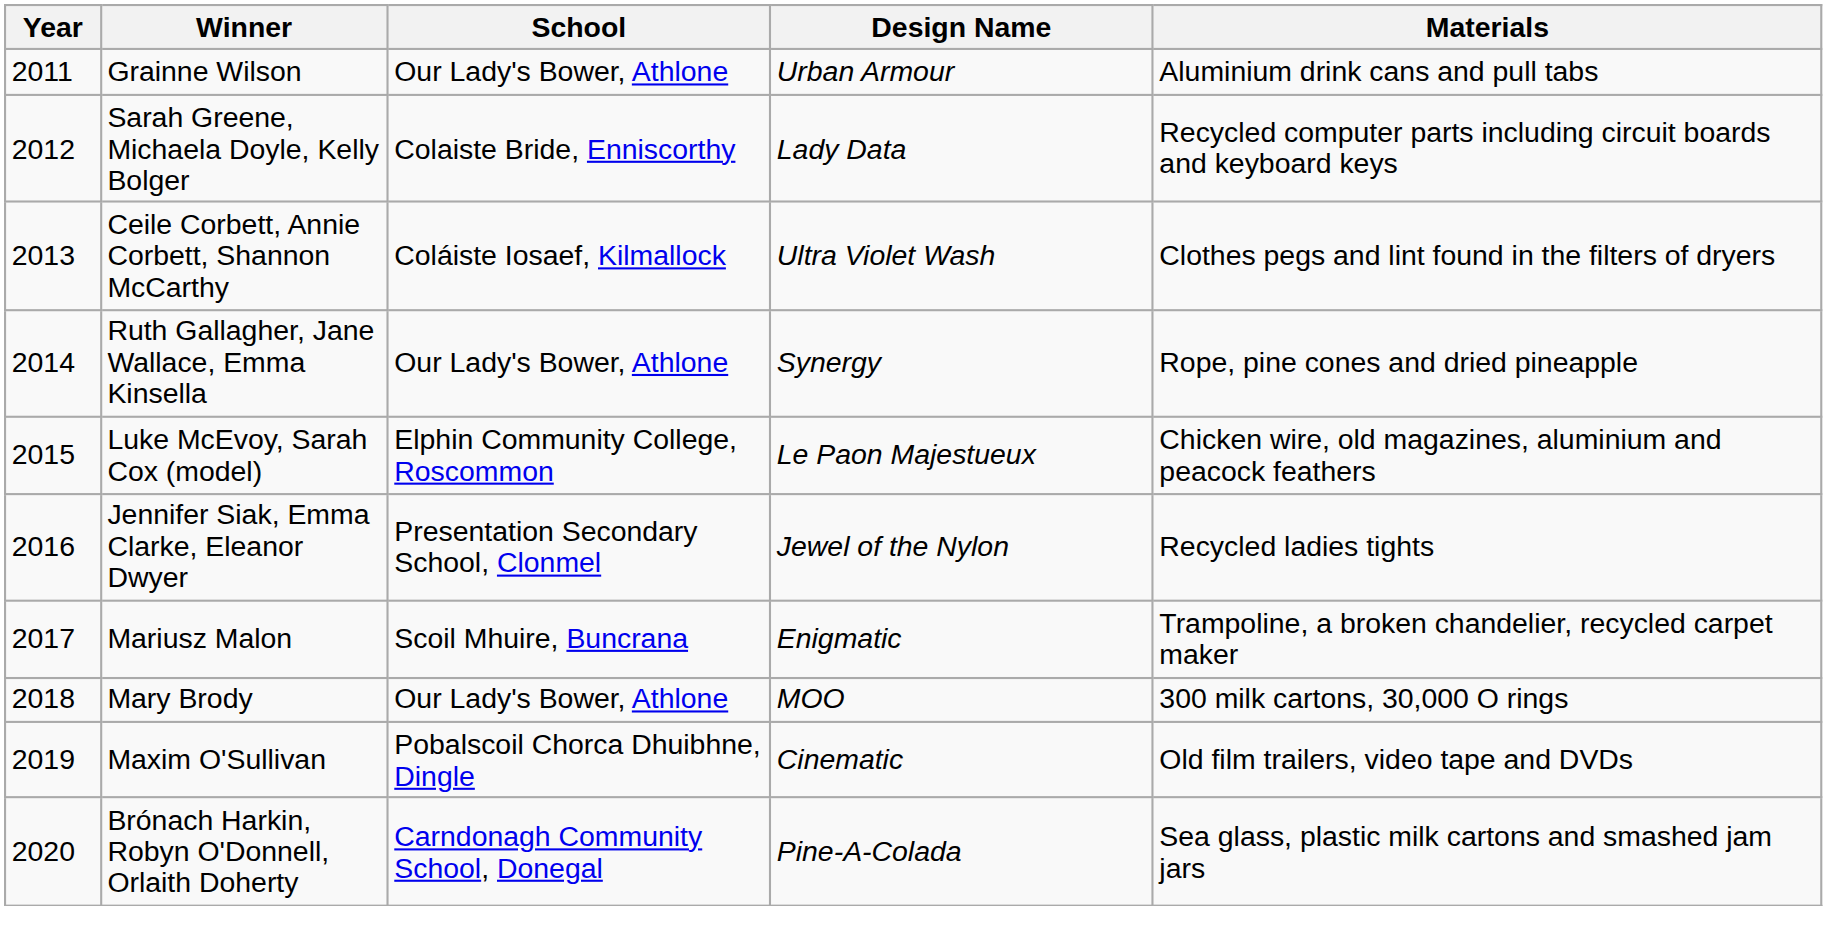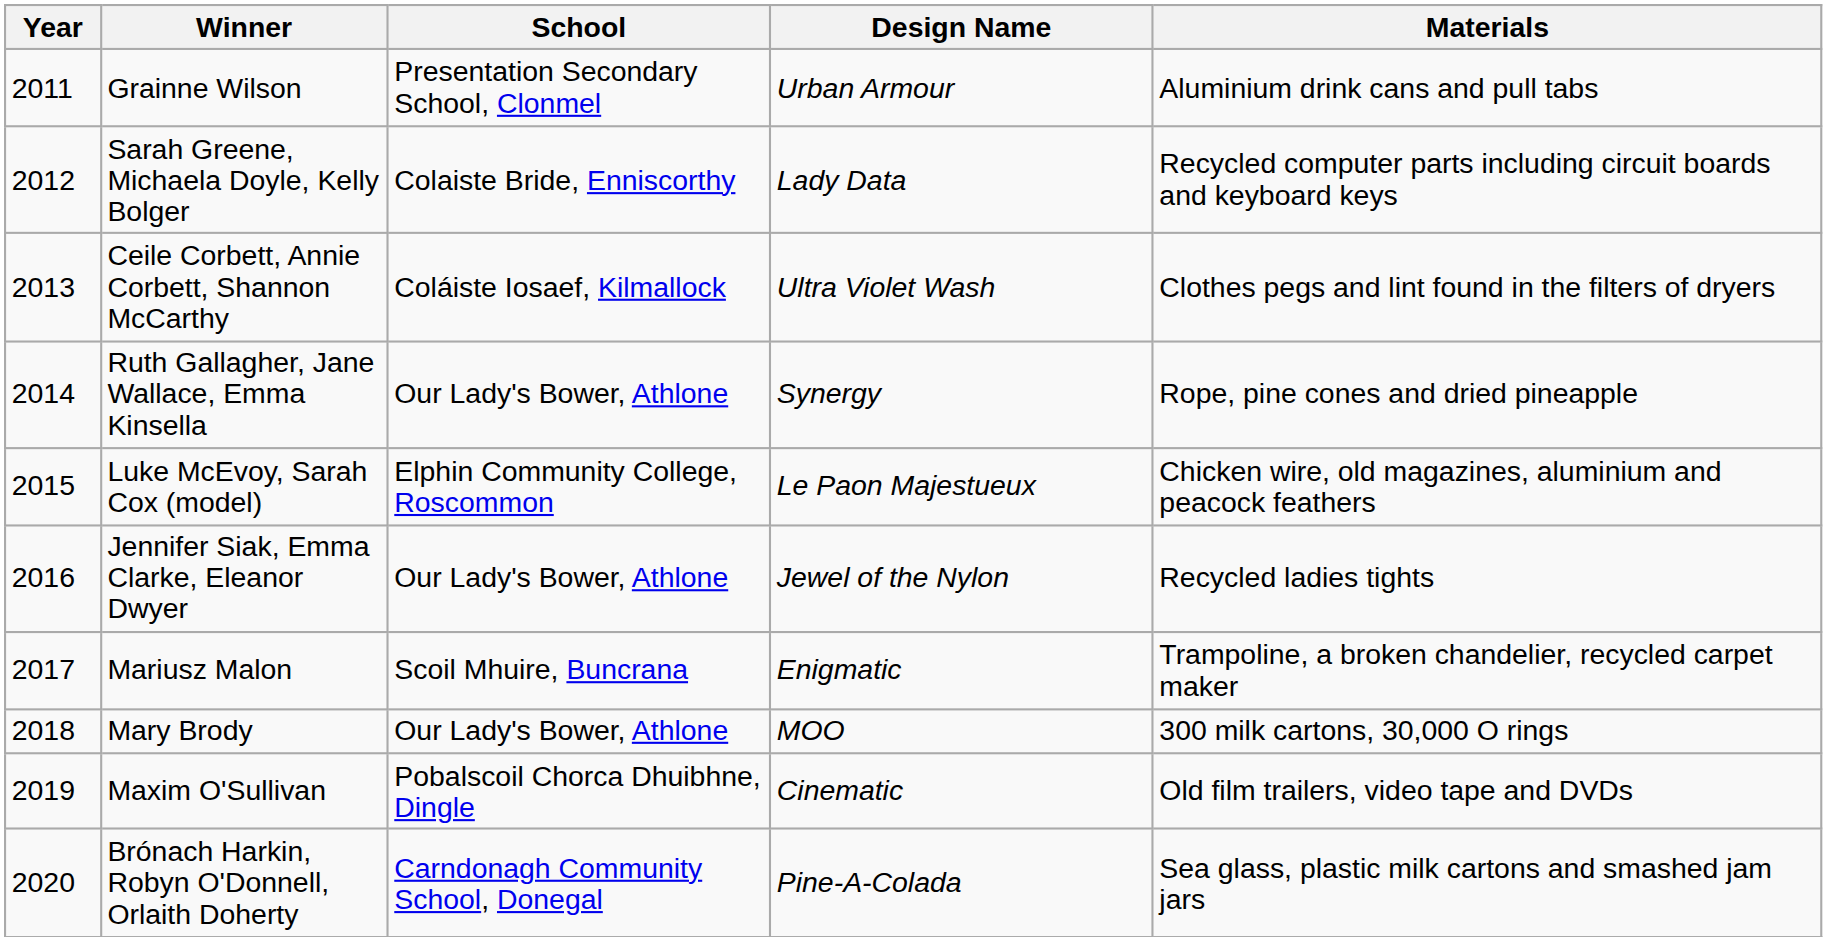(561, 72) Our Lady's Bower, Athlone -> (546, 88) Presentation Secondary School, Clonmel
(546, 547) Presentation Secondary School, Clonmel -> (561, 578) Our Lady's Bower, Athlone
